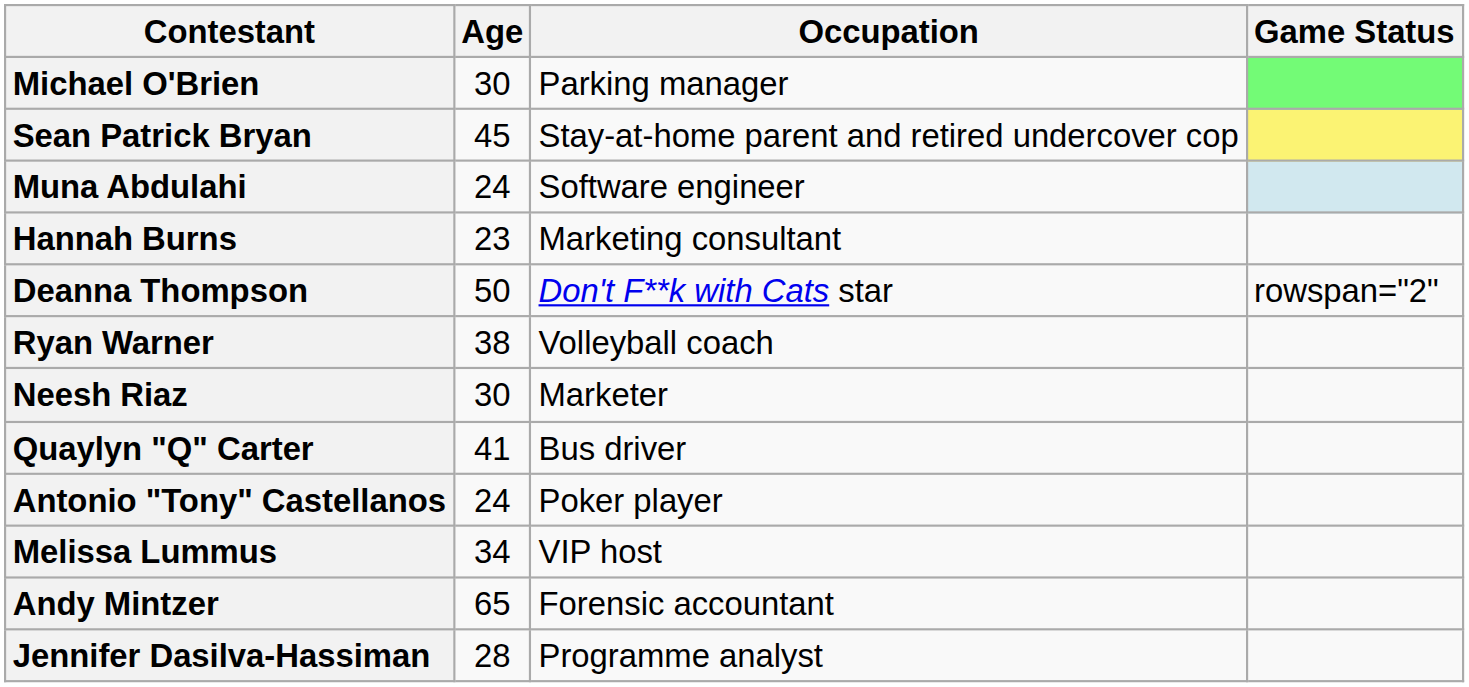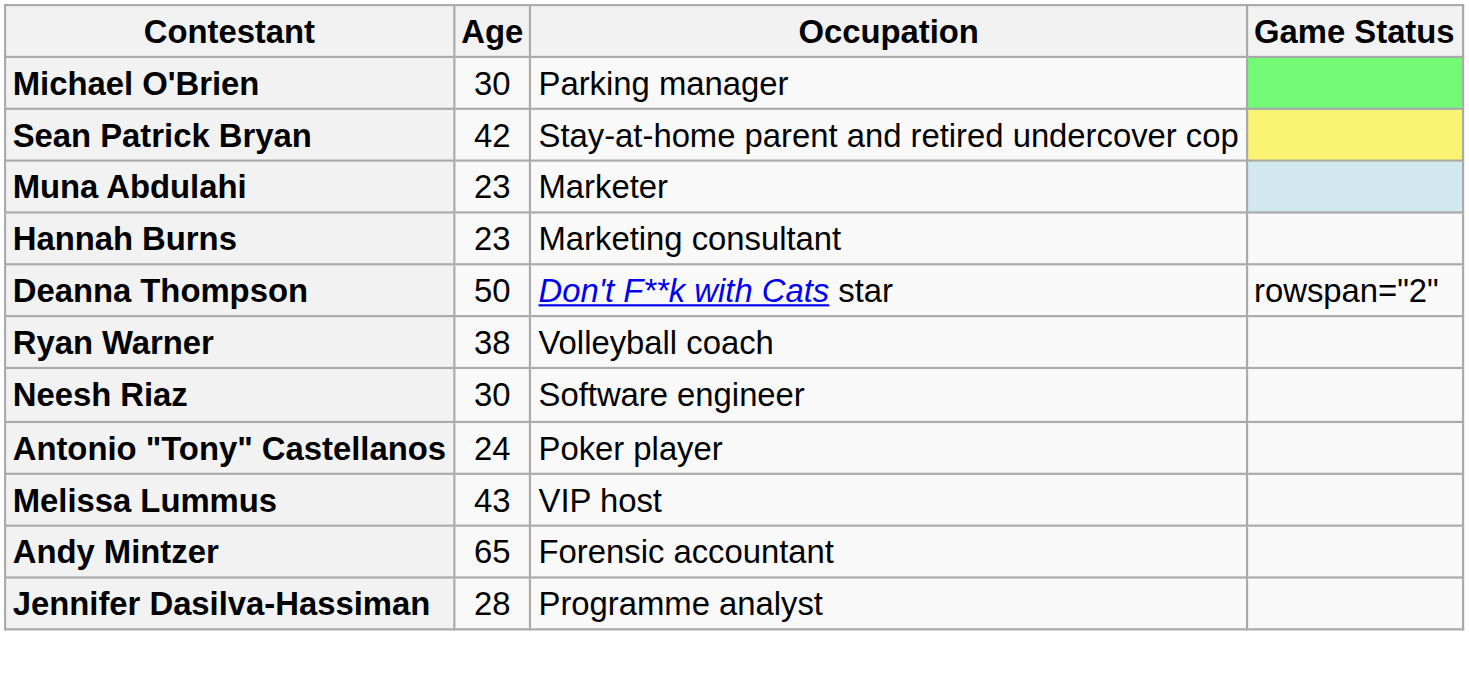(492, 135) 45 -> (492, 135) 42
(492, 187) 24 -> (492, 187) 23
(672, 187) Software engineer -> (603, 187) Marketer
(603, 395) Marketer -> (672, 395) Software engineer
- row: (163, 447)
(492, 551) 34 -> (492, 499) 43
